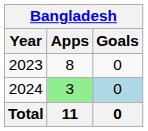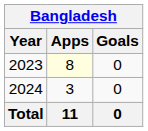(70, 65) no background -> (70, 65) lightyellow background
(70, 89) lightgreen background -> (70, 89) no background
(117, 89) lightblue background -> (117, 89) no background
